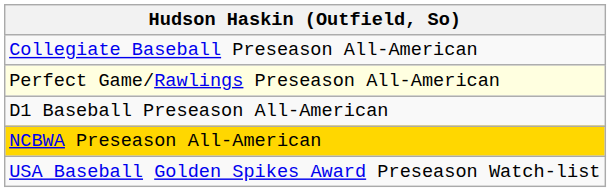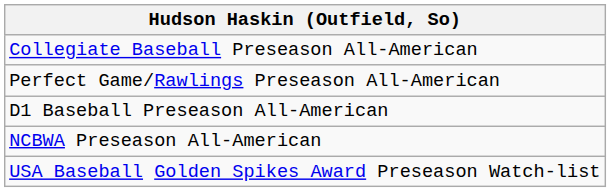(255, 80) lightyellow background -> (255, 80) no background
(165, 141) gold background -> (165, 141) no background
